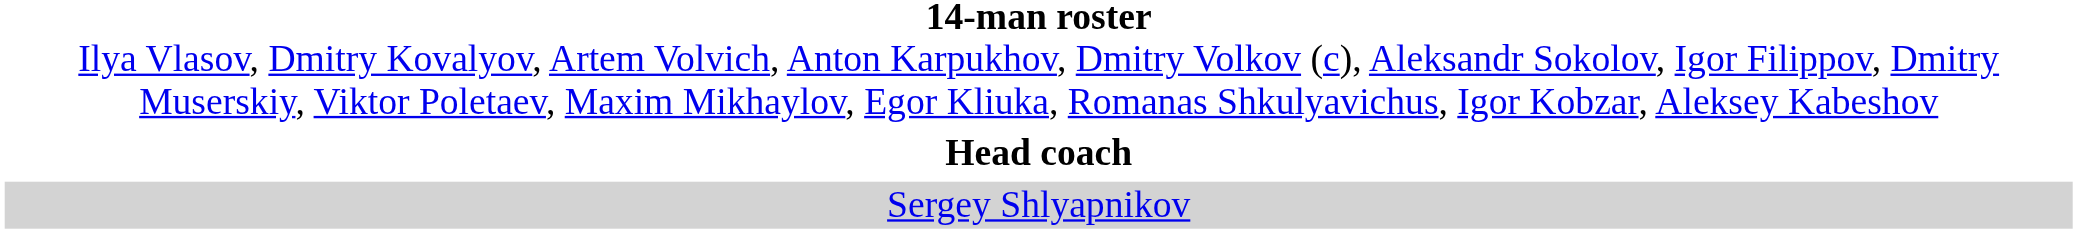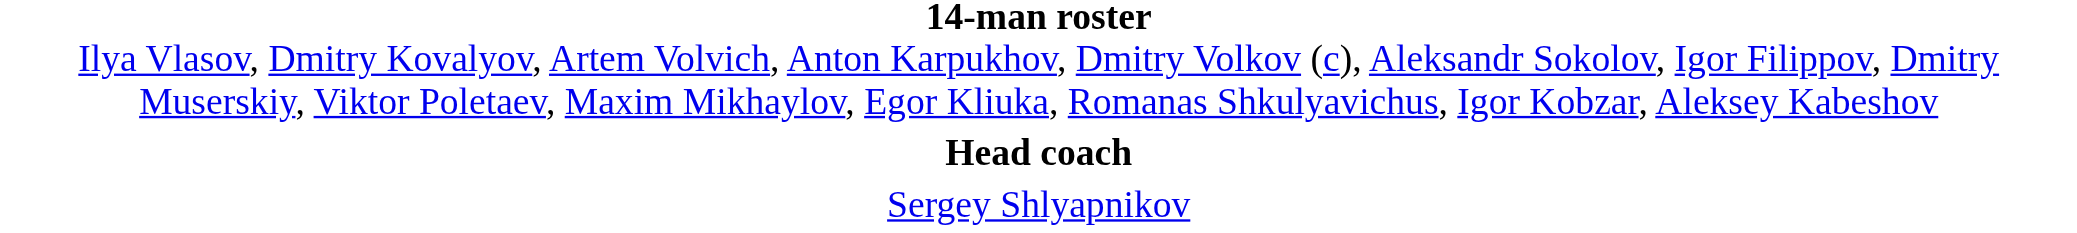(1039, 204) lightgrey background -> (1039, 204) no background
